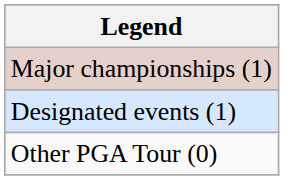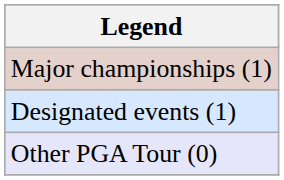(114, 153) no background -> (114, 153) lavender background
